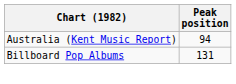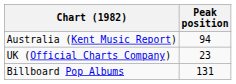+ row: (89, 55)
